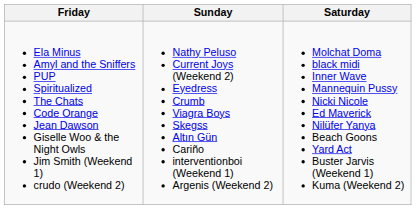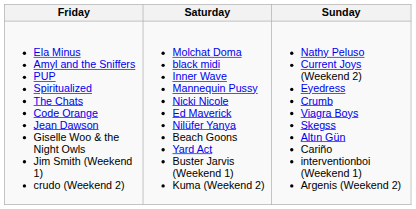columns swapped: (347, 13) <-> (213, 13)
